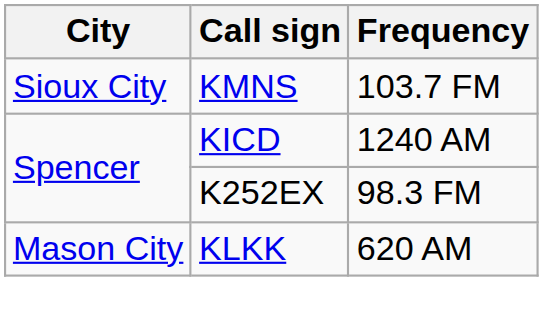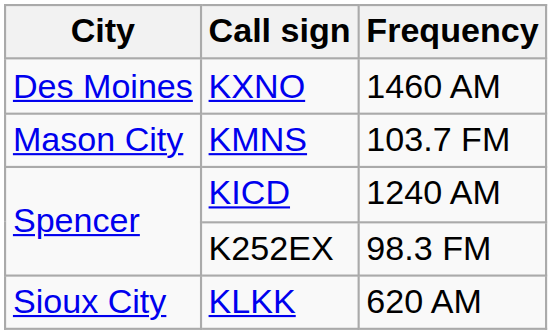+ row: (257, 85)
(90, 85) Sioux City -> (98, 139) Mason City
(98, 247) Mason City -> (90, 301) Sioux City
